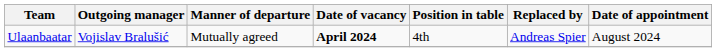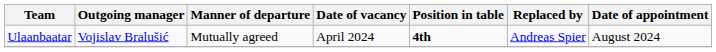(346, 36) bold -> (345, 36) normal
(421, 36) normal -> (422, 36) bold
